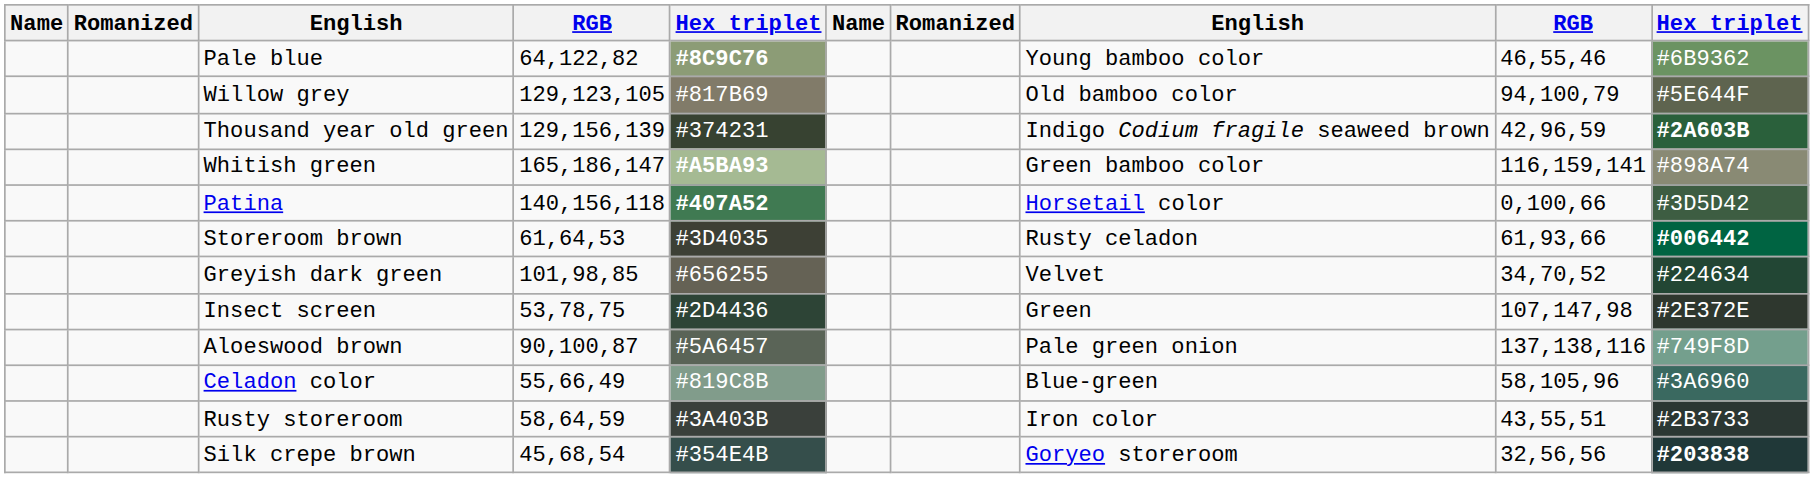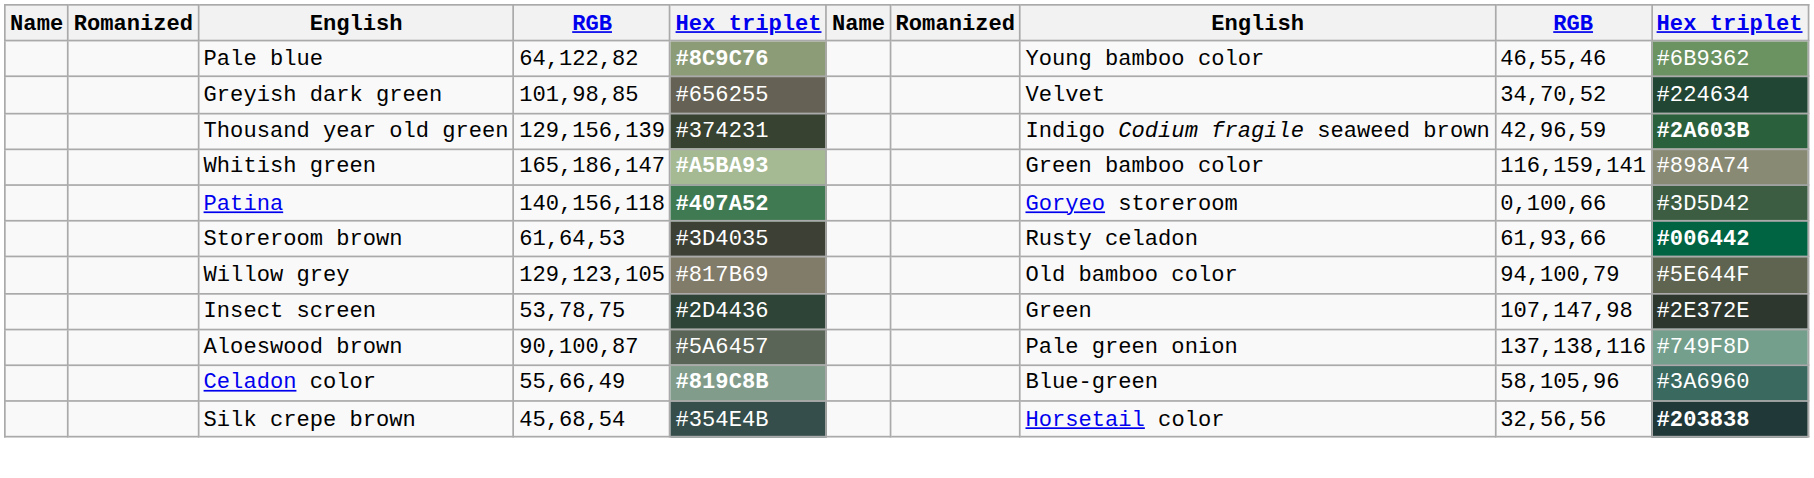rows swapped: (277, 95) <-> (323, 275)
(1125, 203) Horsetail color -> (1132, 203) Goryeo storeroom
(722, 383) normal -> (722, 383) bold
- row: (303, 419)
(1132, 455) Goryeo storeroom -> (1125, 419) Horsetail color
